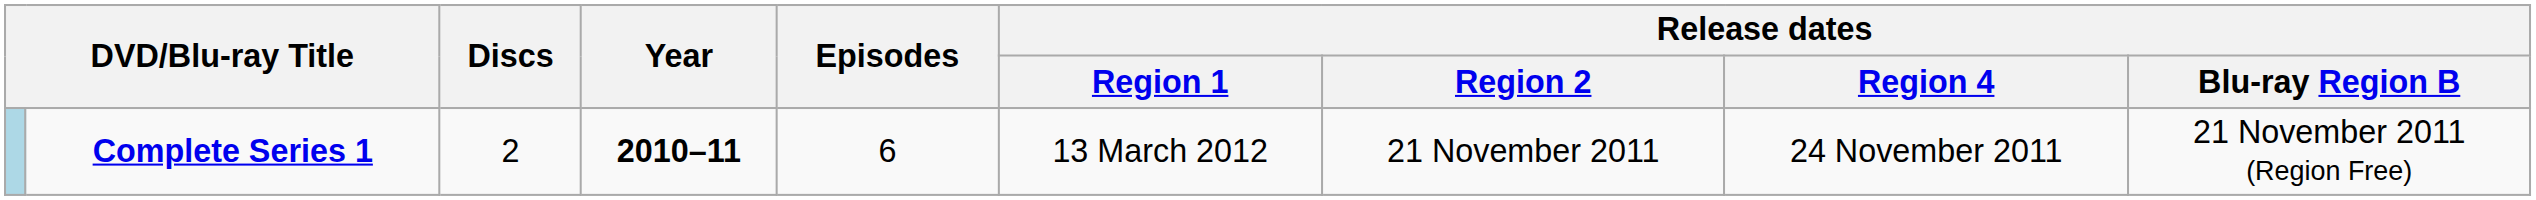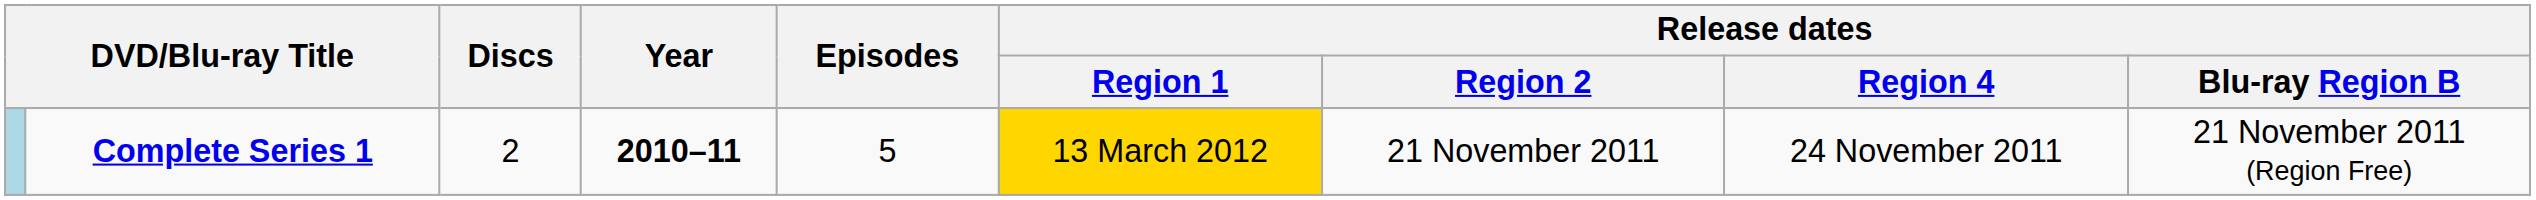(887, 150) 6 -> (887, 150) 5
(1160, 150) no background -> (1160, 150) gold background
